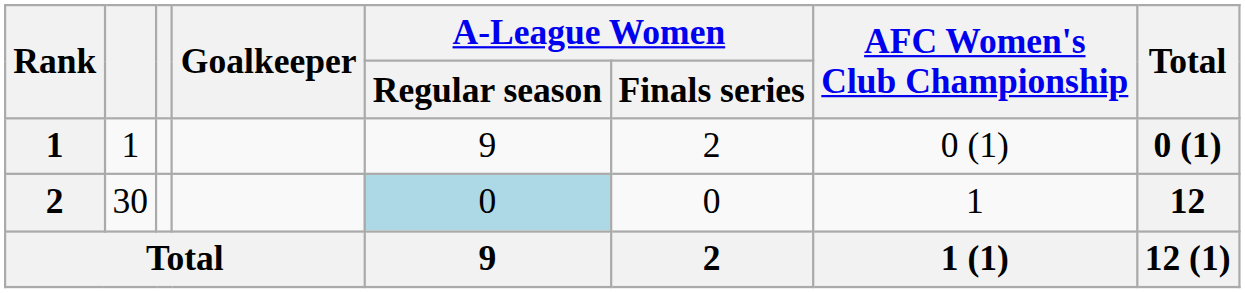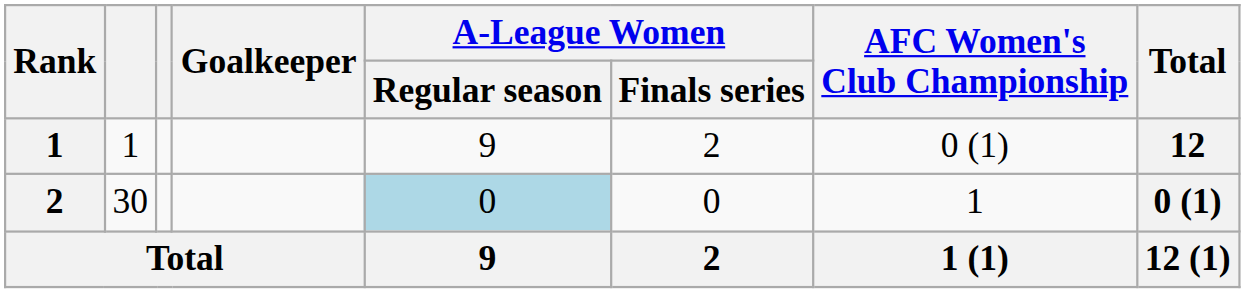(1188, 145) 0 (1) -> (1188, 145) 12
(1188, 201) 12 -> (1188, 201) 0 (1)
